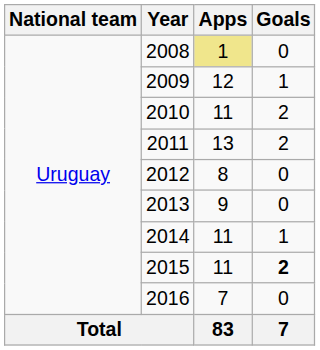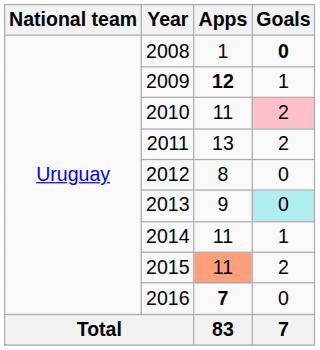(223, 50) khaki background -> (223, 50) no background
(283, 50) normal -> (283, 50) bold
(223, 81) normal -> (223, 81) bold
(283, 112) no background -> (283, 112) pink background
(283, 205) no background -> (283, 205) paleturquoise background
(223, 267) no background -> (223, 267) lightsalmon background
(283, 267) bold -> (283, 267) normal
(223, 298) normal -> (223, 298) bold
